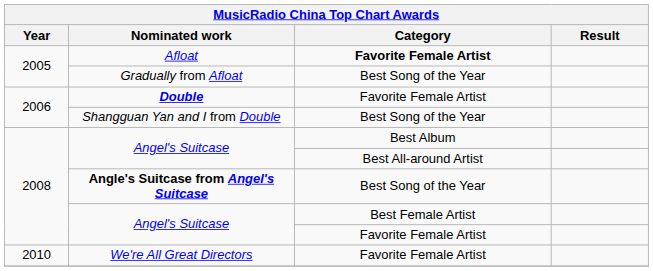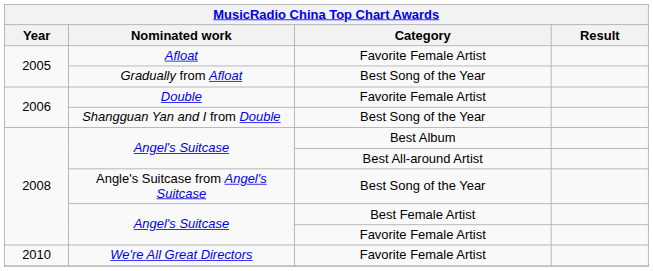(423, 55) bold -> (423, 55) normal
(181, 96) bold -> (181, 96) normal
(181, 186) bold -> (181, 186) normal
